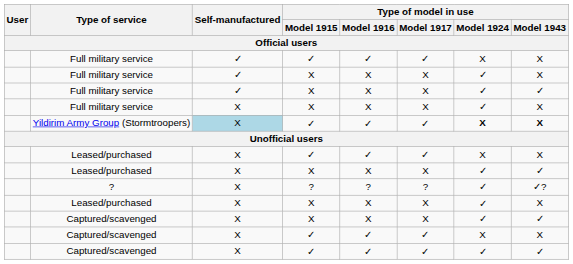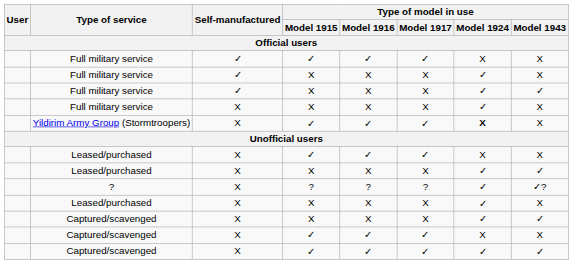(238, 123) lightblue background -> (238, 123) no background
(540, 123) bold -> (540, 123) normal
